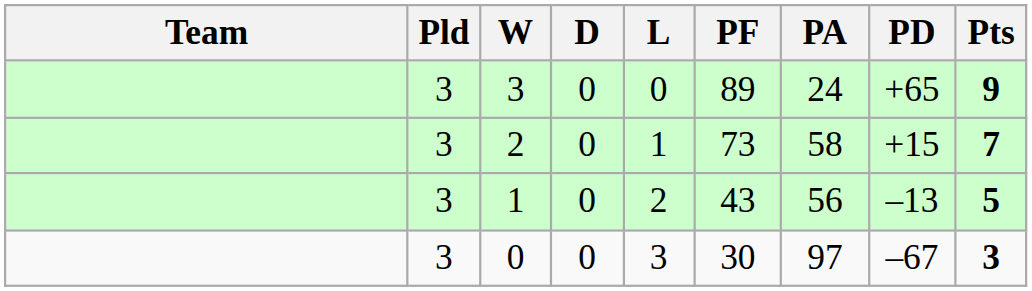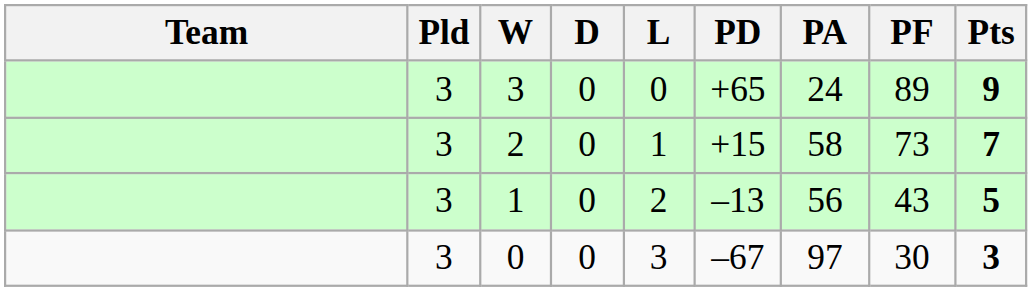columns swapped: (738, 32) <-> (912, 32)
